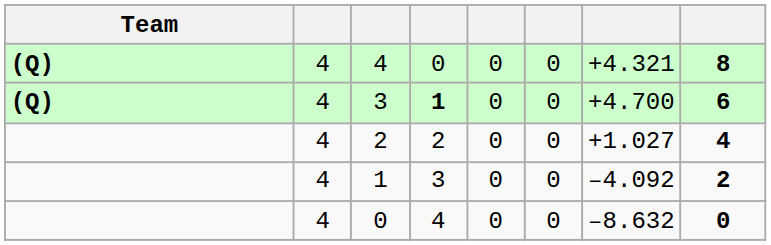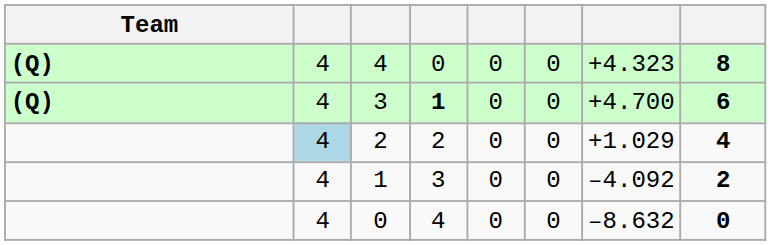(631, 64) +4.321 -> (631, 64) +4.323
(323, 142) no background -> (323, 142) lightblue background
(631, 142) +1.027 -> (631, 142) +1.029
